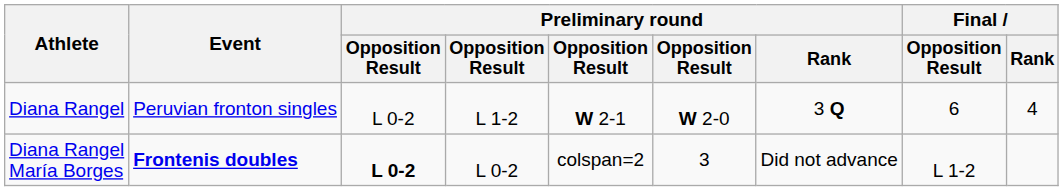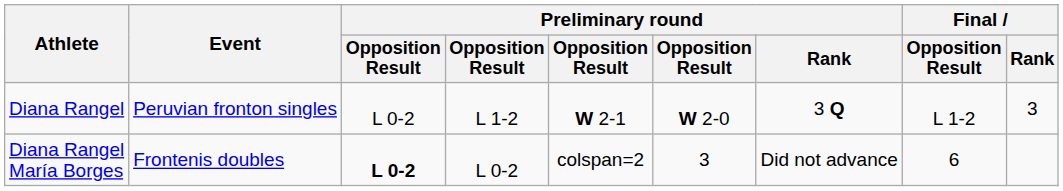(954, 109) 6 -> (954, 119) L 1-2
(1032, 109) 4 -> (1032, 109) 3
(215, 160) bold -> (209, 160) normal
(954, 171) L 1-2 -> (954, 160) 6
